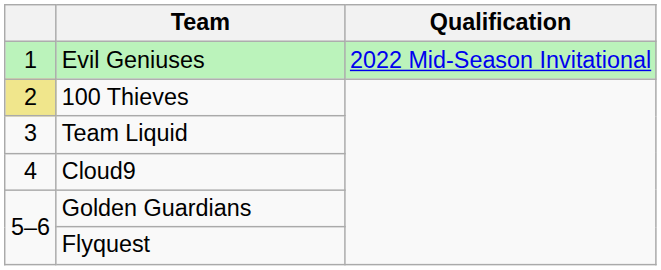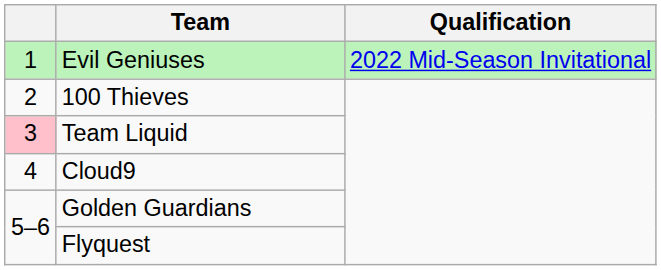(31, 97) khaki background -> (31, 97) no background
(31, 134) no background -> (31, 134) pink background
